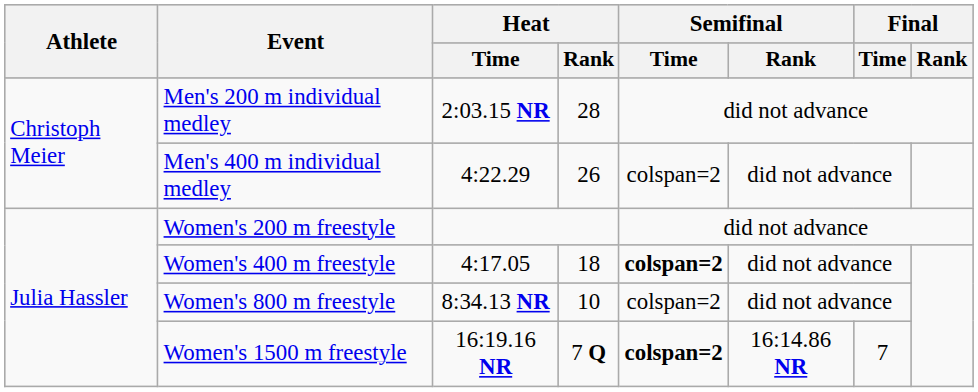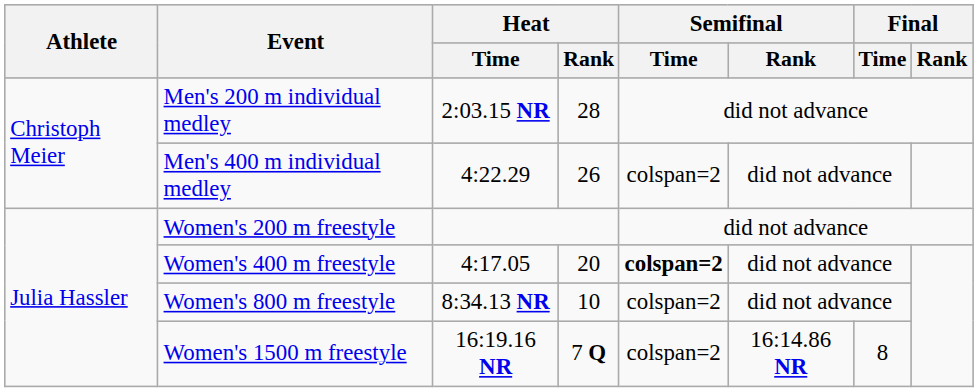(589, 264) 18 -> (589, 264) 20
(674, 353) bold -> (674, 353) normal
(882, 353) 7 -> (882, 353) 8
